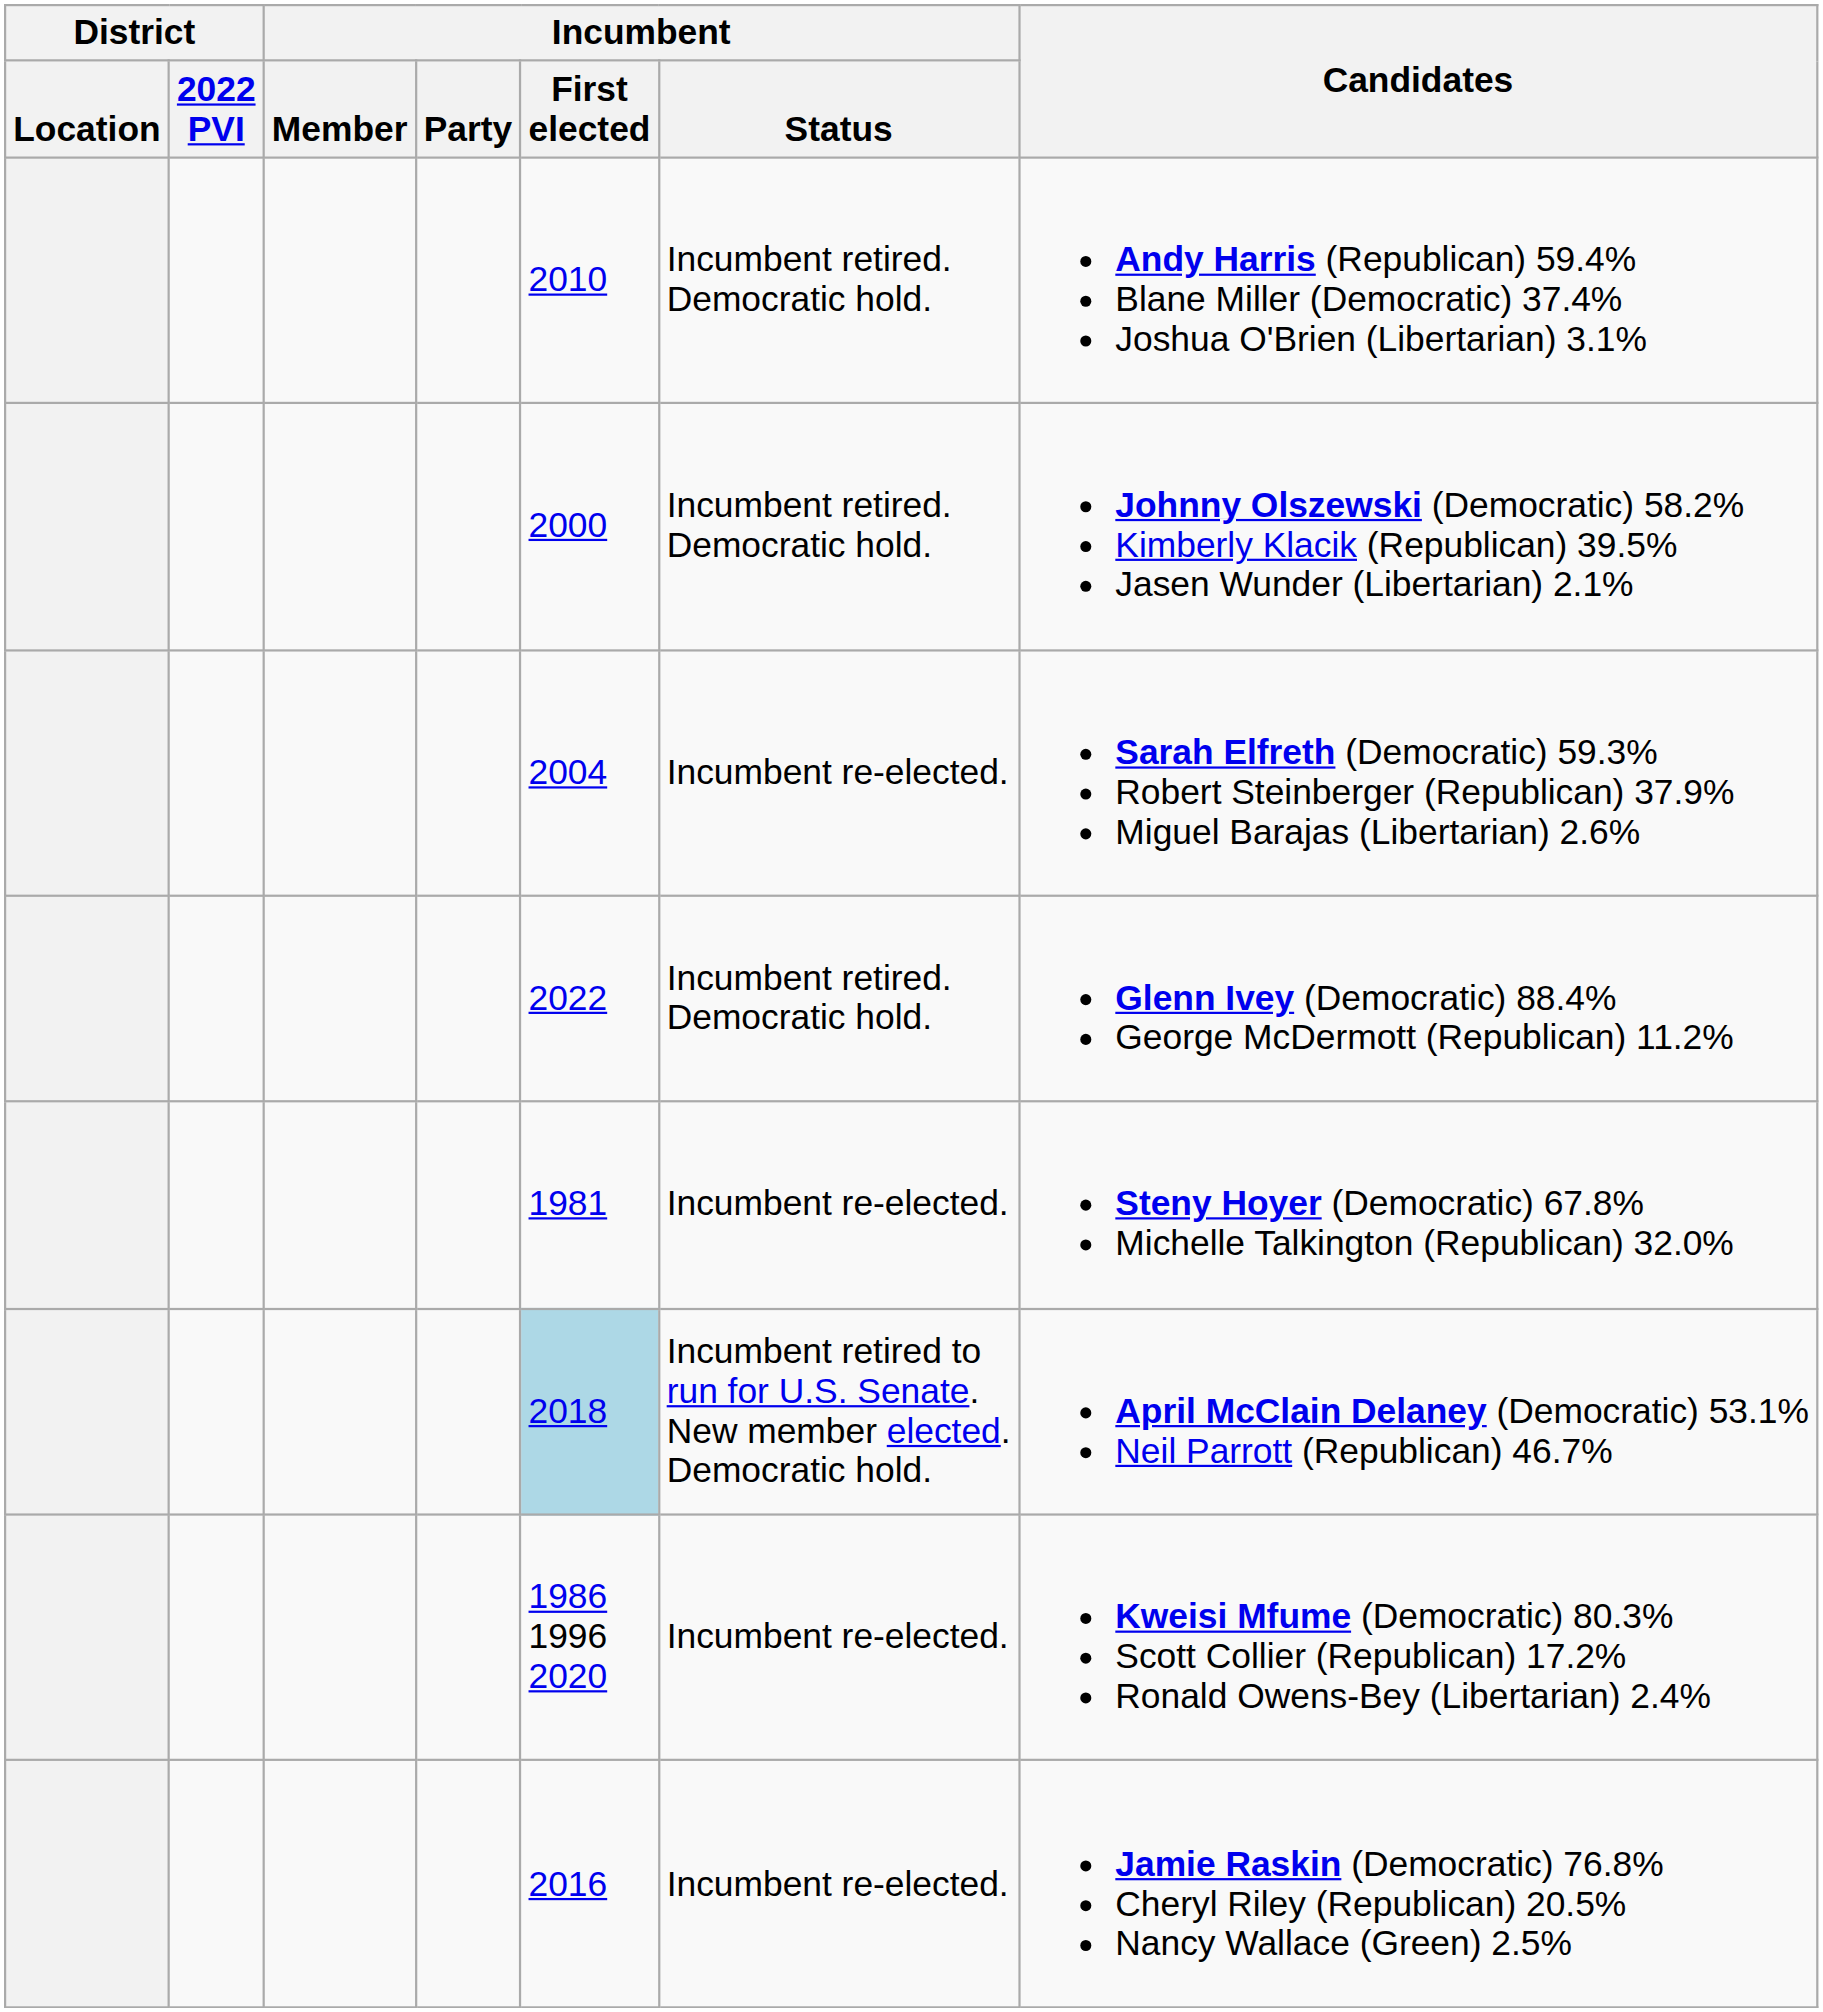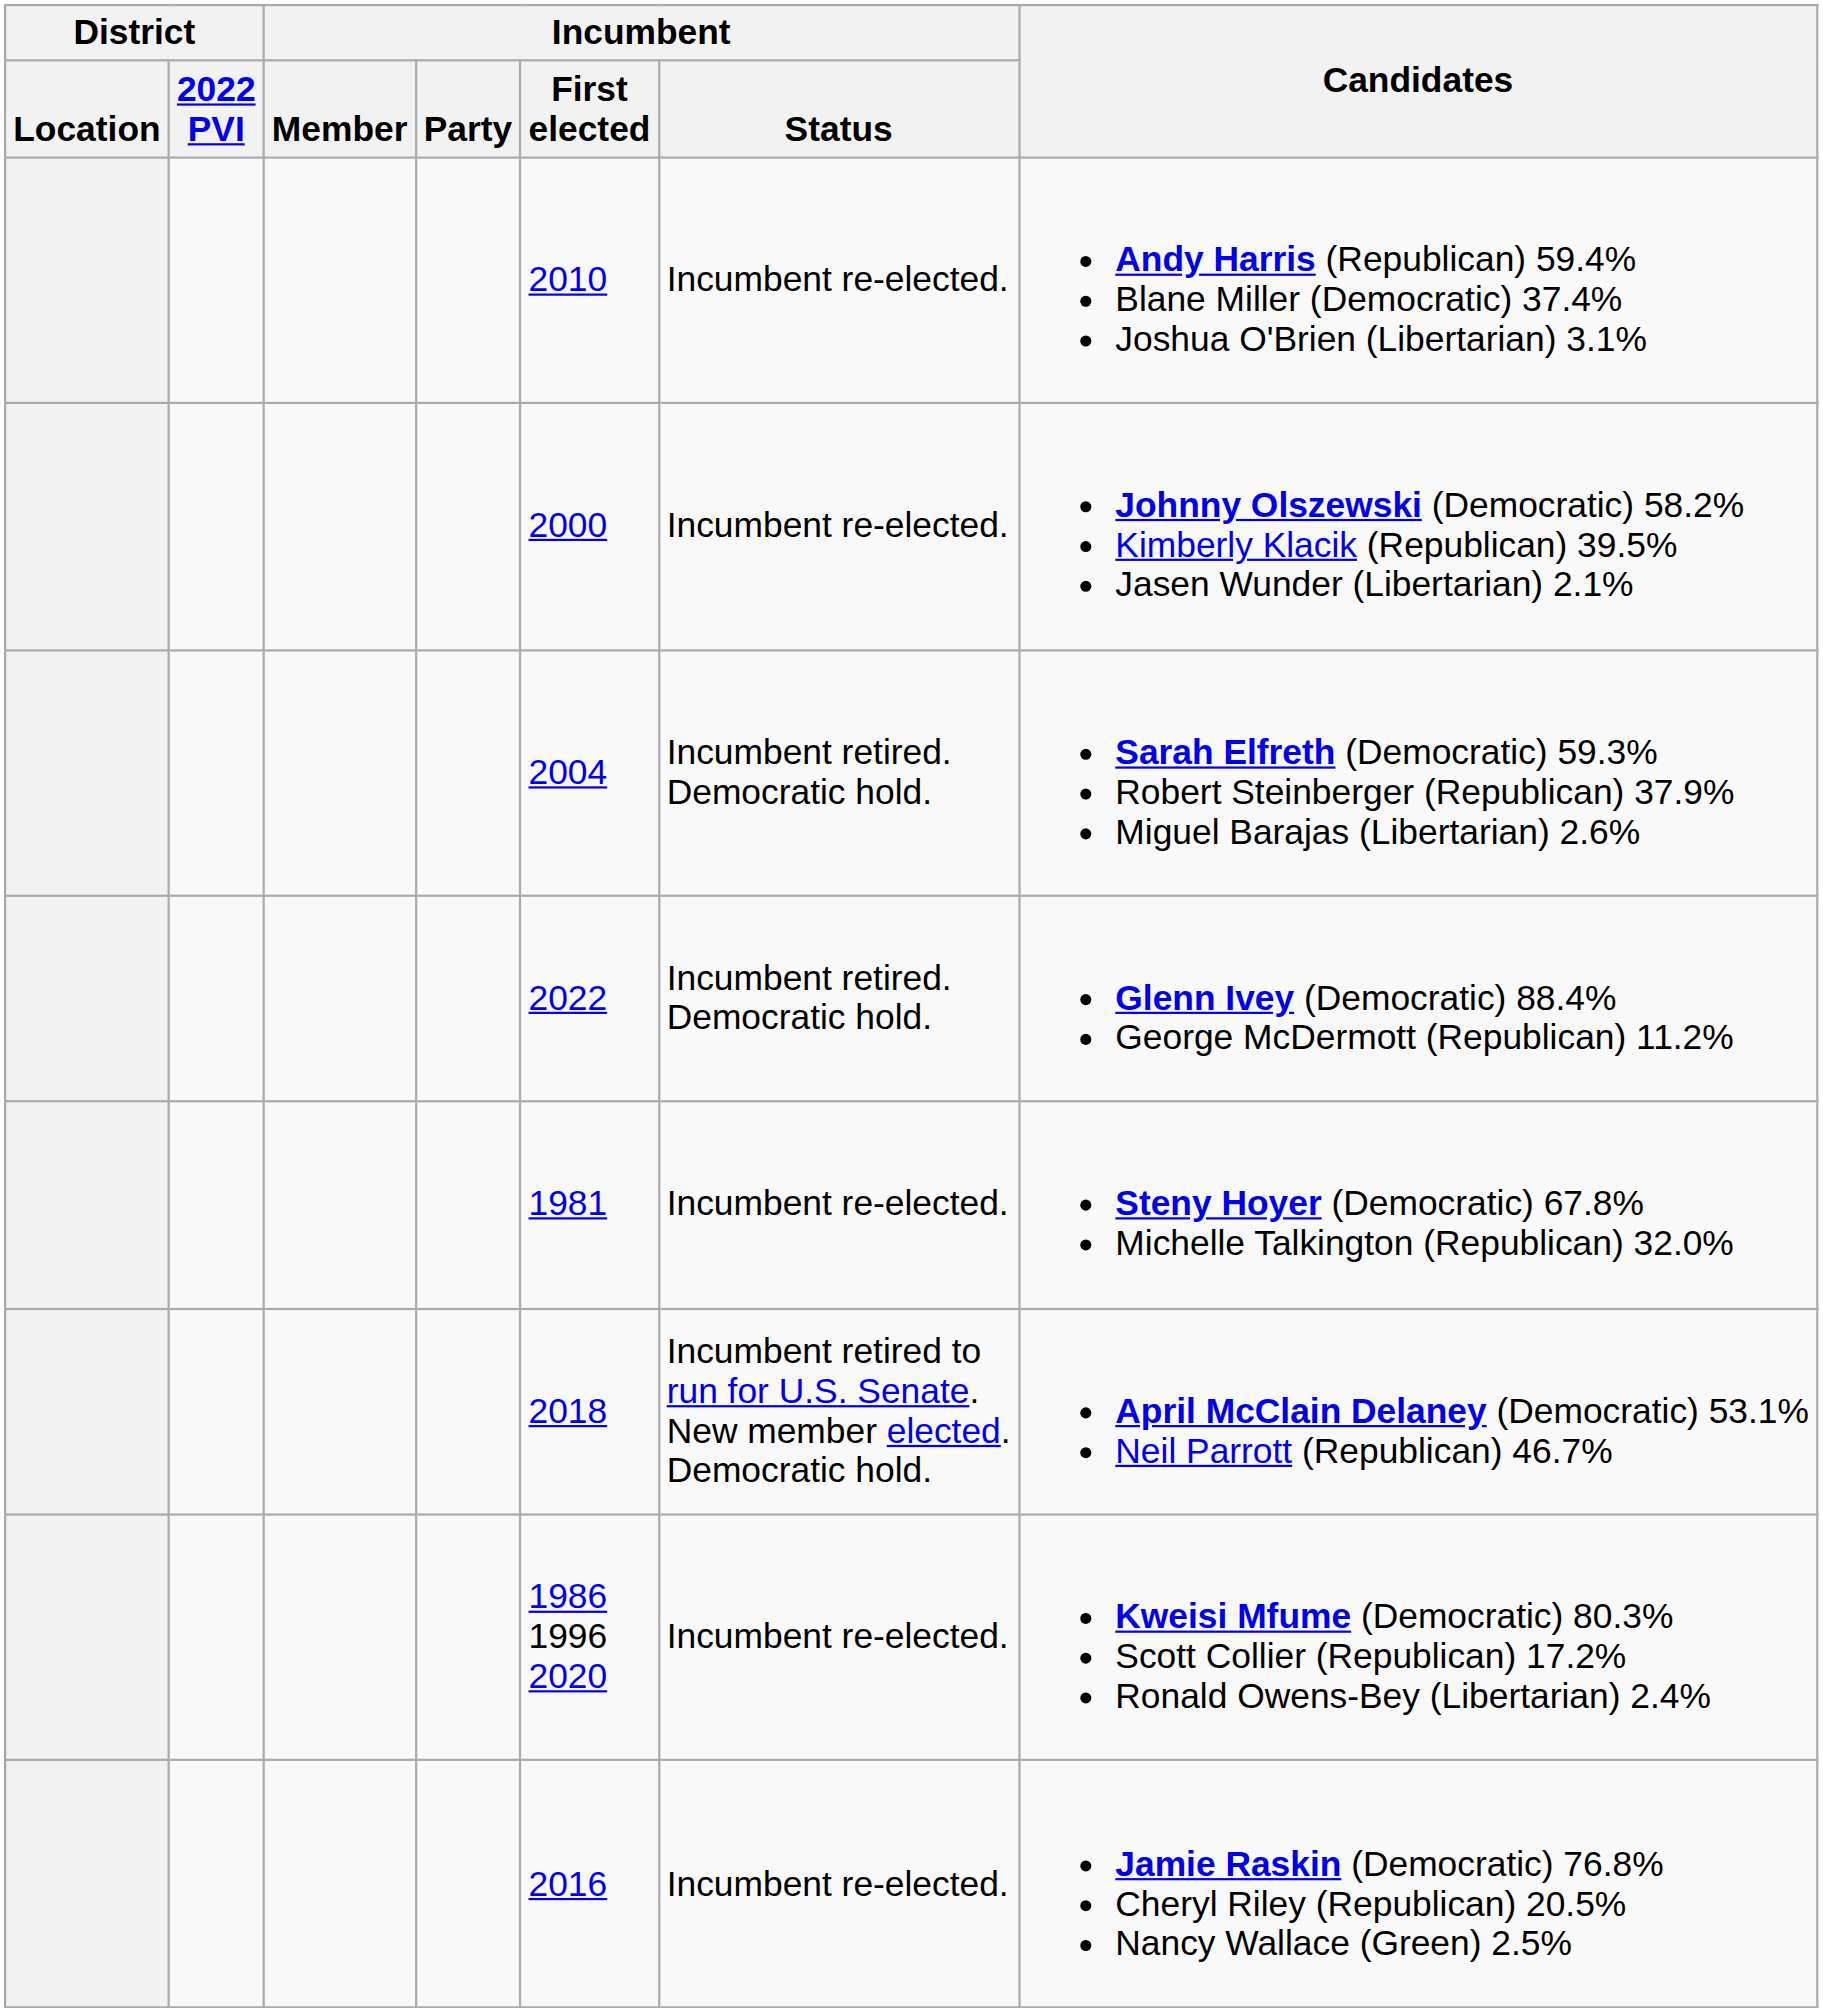(809, 279) Incumbent retired. Democratic hold. -> (838, 279) Incumbent re-elected.
(809, 525) Incumbent retired. Democratic hold. -> (838, 525) Incumbent re-elected.
(838, 771) Incumbent re-elected. -> (809, 771) Incumbent retired. Democratic hold.
(568, 1410) lightblue background -> (568, 1410) no background
